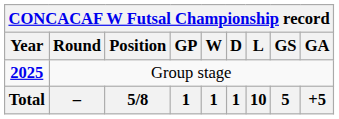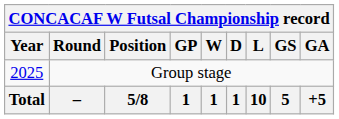(27, 73) bold -> (27, 73) normal
